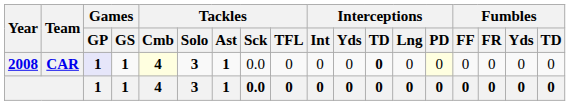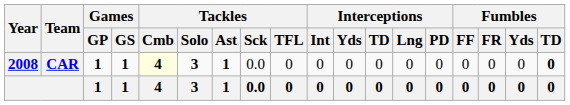(98, 64) lavender background -> (98, 64) no background
(379, 64) bold -> (379, 64) normal
(439, 64) lightyellow background -> (439, 64) no background
(551, 64) normal -> (551, 64) bold
